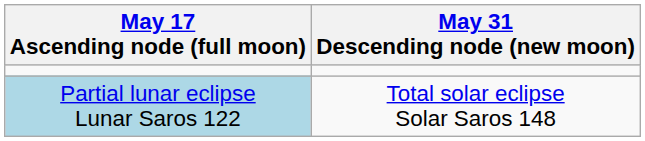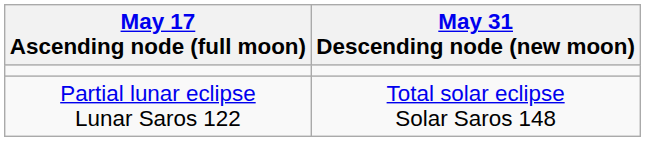(158, 105) lightblue background -> (158, 105) no background
